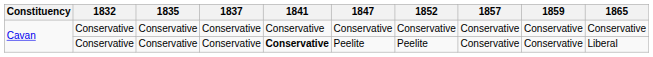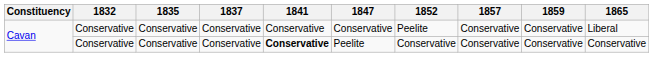(426, 28) Conservative -> (412, 28) Peelite
(617, 28) Conservative -> (603, 28) Liberal
(412, 44) Peelite -> (426, 44) Conservative
(603, 44) Liberal -> (617, 44) Conservative
